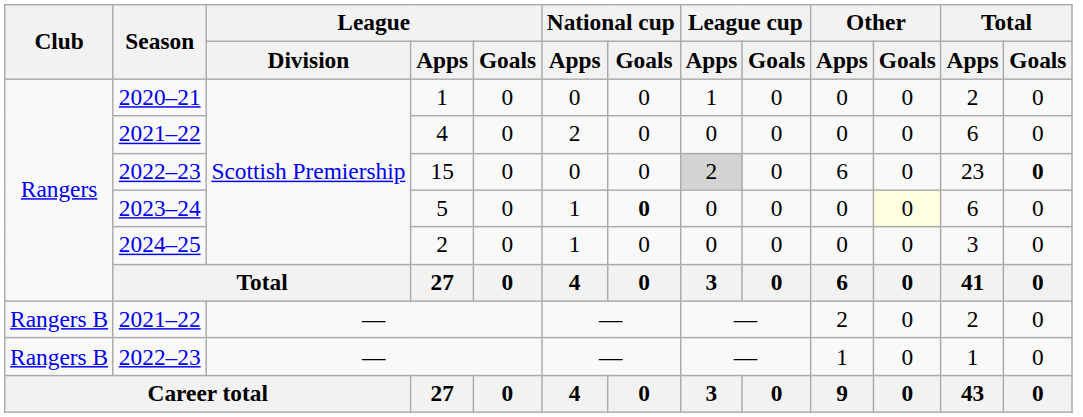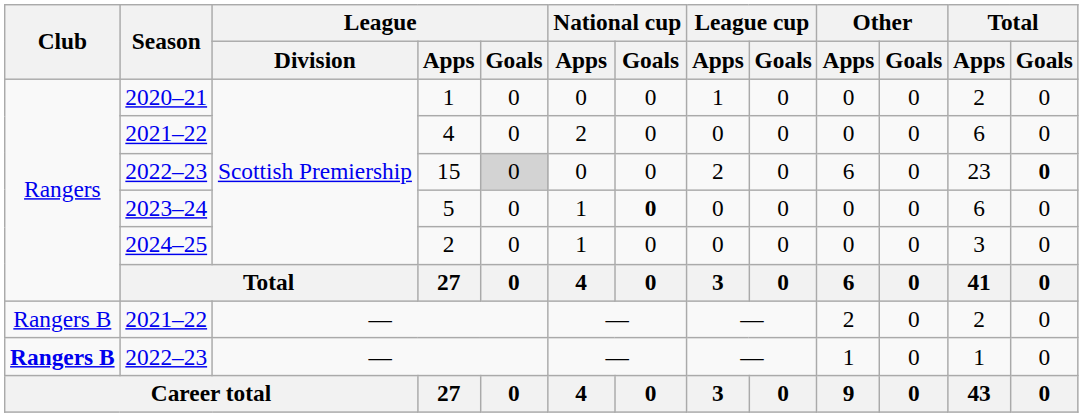(507, 171) no background -> (514, 171) lightgrey background
(711, 171) lightgrey background -> (718, 171) no background
(907, 208) lightyellow background -> (914, 208) no background
(59, 356) normal -> (62, 356) bold
